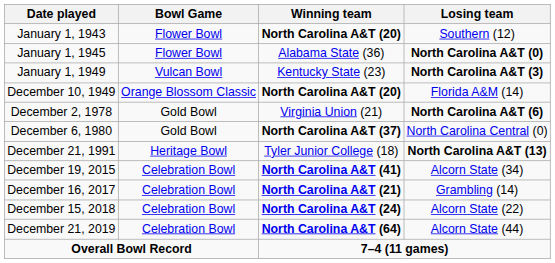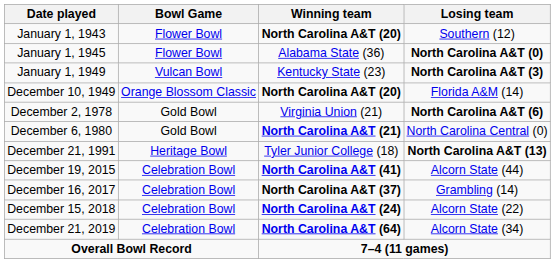(331, 131) North Carolina A&T (37) -> (331, 131) North Carolina A&T (21)
(477, 170) Alcorn State (34) -> (477, 170) Alcorn State (44)
(331, 190) North Carolina A&T (21) -> (331, 190) North Carolina A&T (37)
(477, 229) Alcorn State (44) -> (477, 229) Alcorn State (34)
